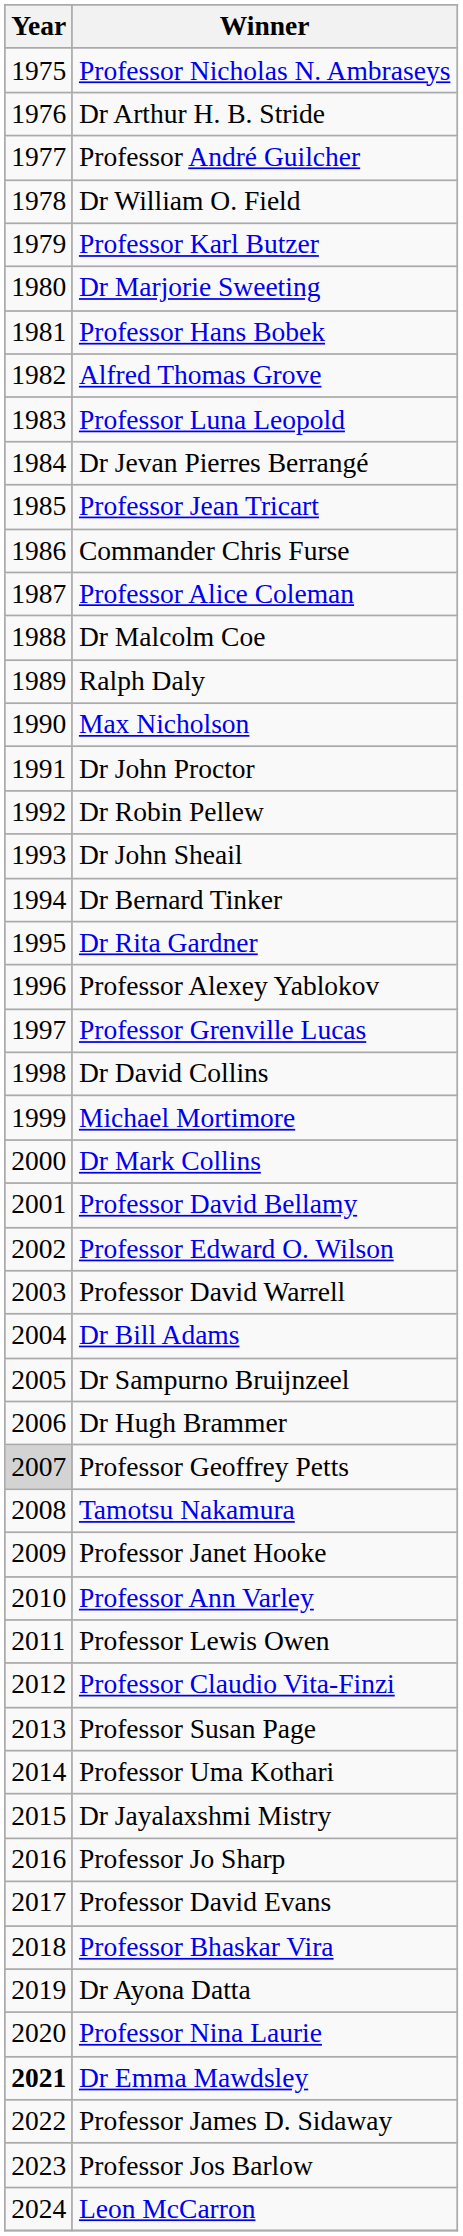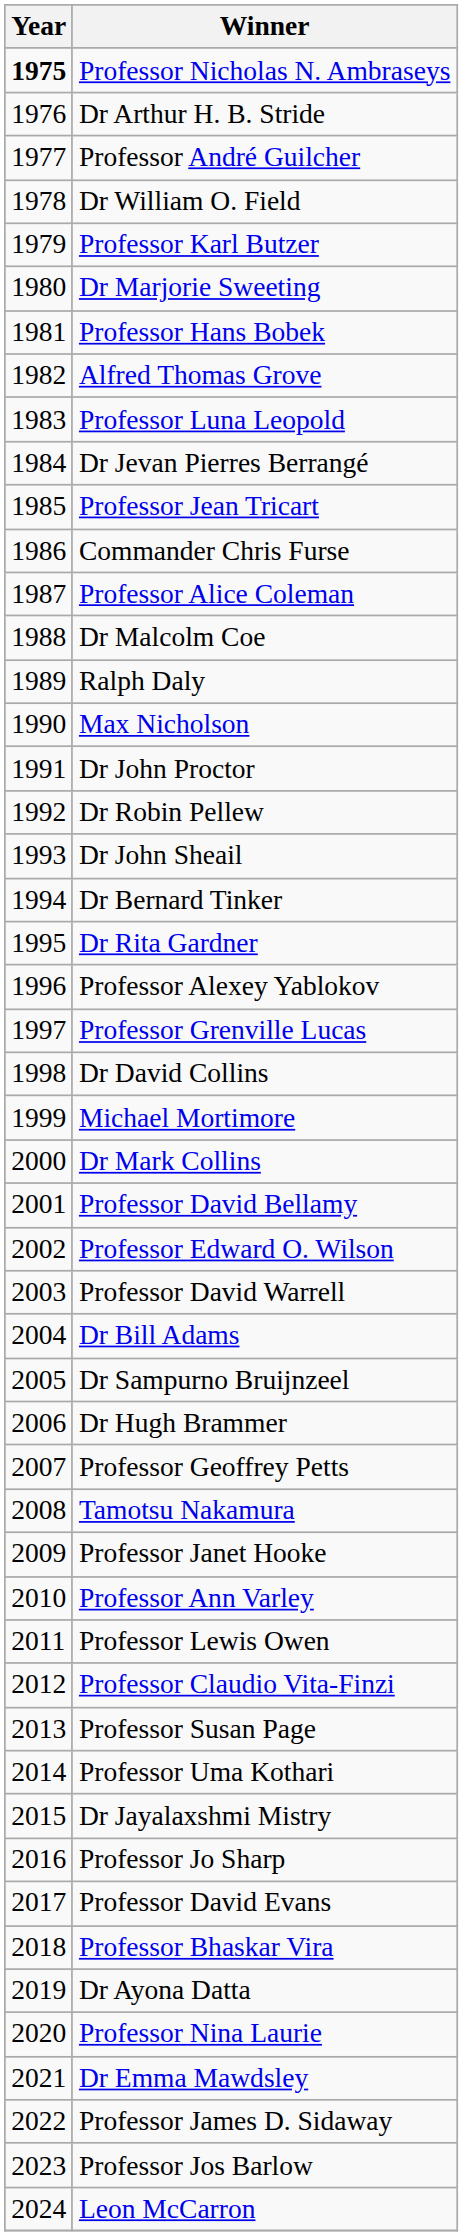(39, 69) normal -> (39, 69) bold
(39, 1466) lightgrey background -> (39, 1466) no background
(39, 2077) bold -> (39, 2077) normal
